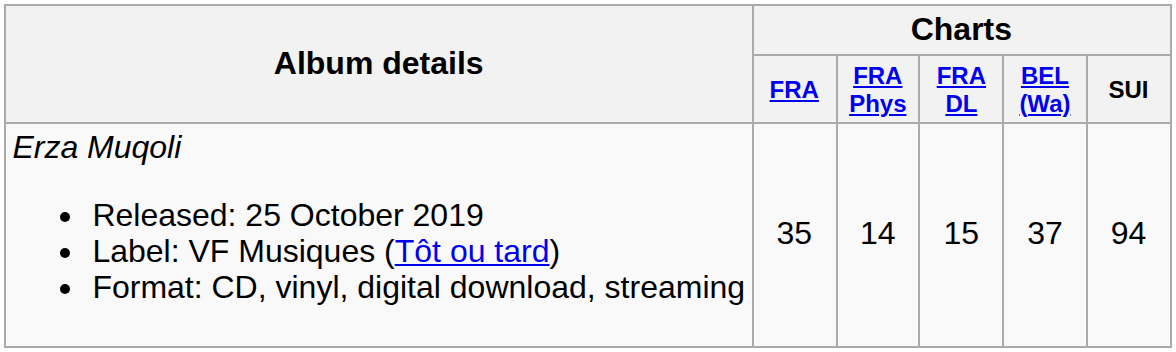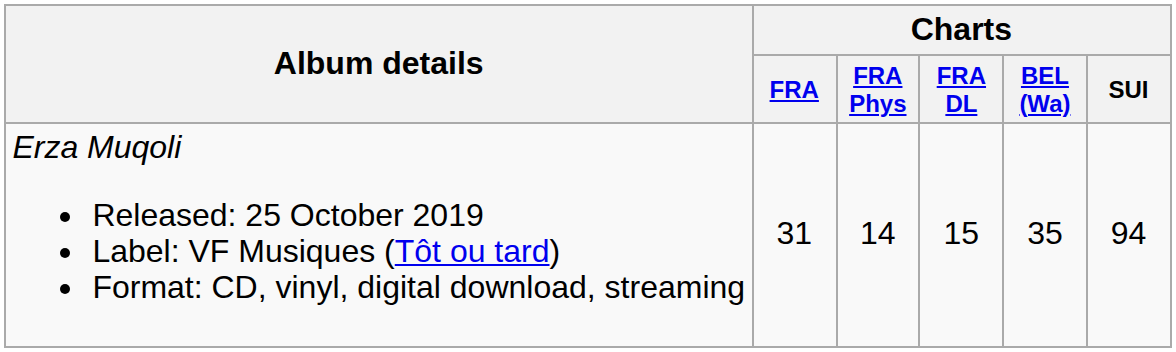(794, 234) 35 -> (794, 234) 31
(1045, 234) 37 -> (1045, 234) 35
